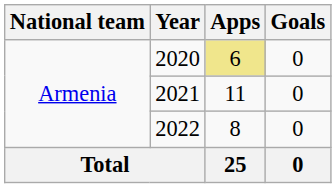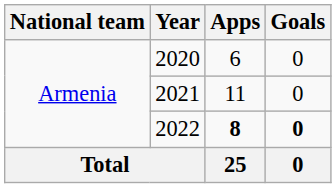(235, 57) khaki background -> (235, 57) no background
(235, 128) normal -> (235, 128) bold
(298, 128) normal -> (298, 128) bold
